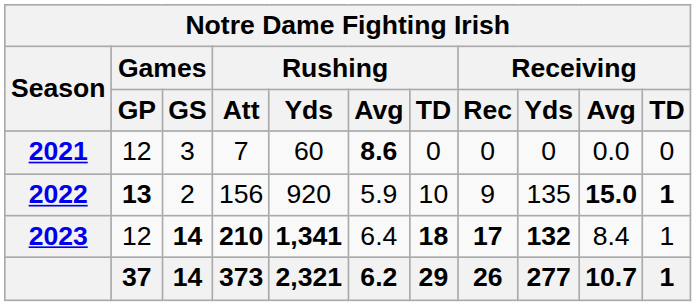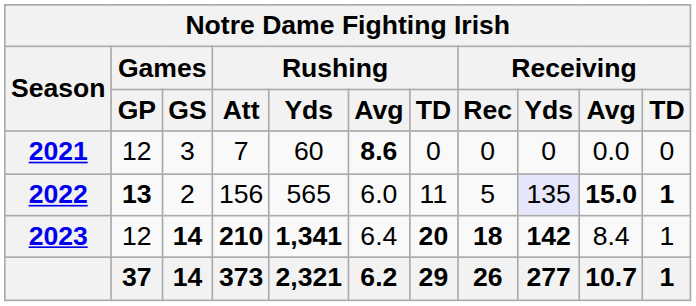(309, 194) 920 -> (309, 194) 565
(379, 194) 5.9 -> (379, 194) 6.0
(433, 194) 10 -> (433, 194) 11
(488, 194) 9 -> (488, 194) 5
(549, 194) no background -> (549, 194) lavender background
(433, 236) 18 -> (433, 236) 20
(488, 236) 17 -> (488, 236) 18
(549, 236) 132 -> (549, 236) 142
